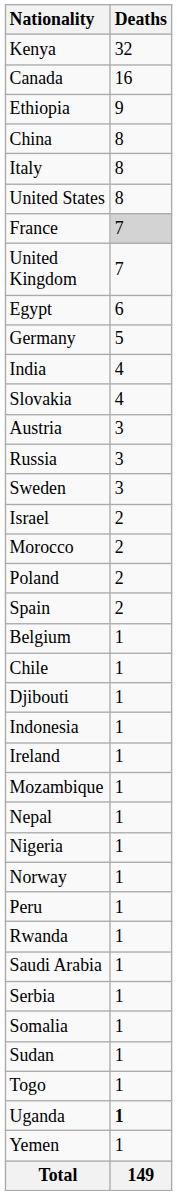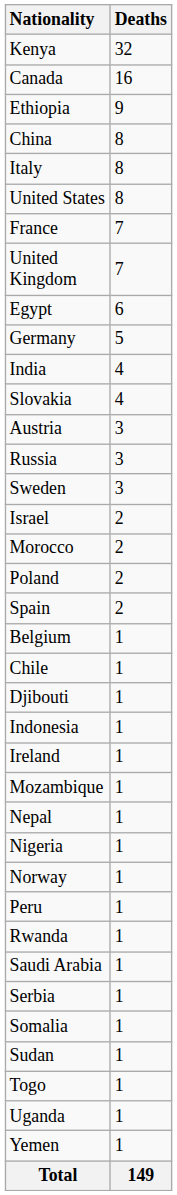(119, 228) lightgrey background -> (119, 228) no background
(119, 1115) bold -> (119, 1115) normal
